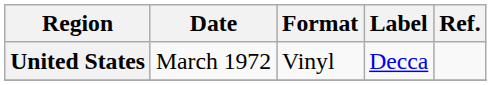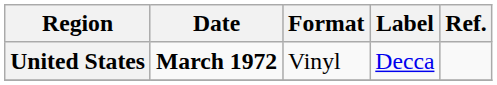(214, 60) normal -> (217, 60) bold
